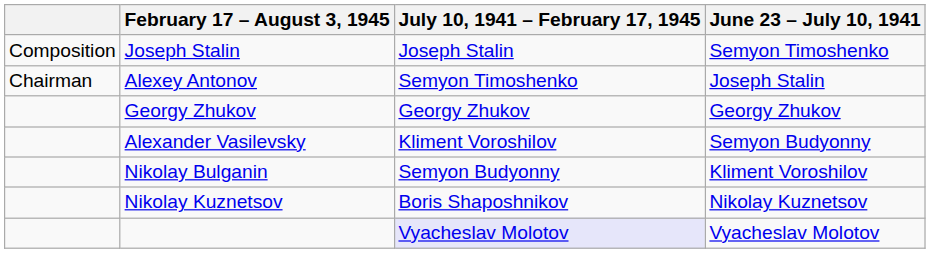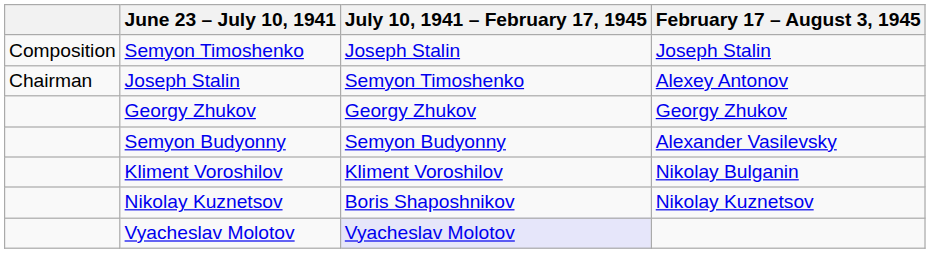columns swapped: (815, 19) <-> (257, 19)
(477, 141) Kliment Voroshilov -> (425, 141) Semyon Budyonny
(479, 171) Semyon Budyonny -> (424, 171) Kliment Voroshilov
